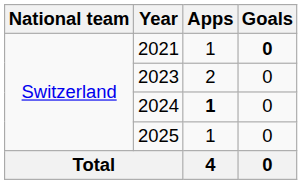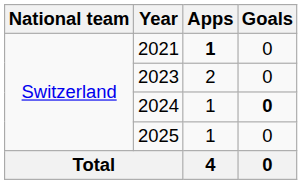(210, 48) normal -> (210, 48) bold
(267, 48) bold -> (267, 48) normal
(210, 106) bold -> (210, 106) normal
(267, 106) normal -> (267, 106) bold
